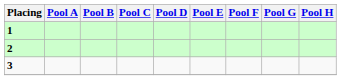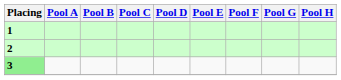(10, 65) no background -> (10, 65) lightgreen background
